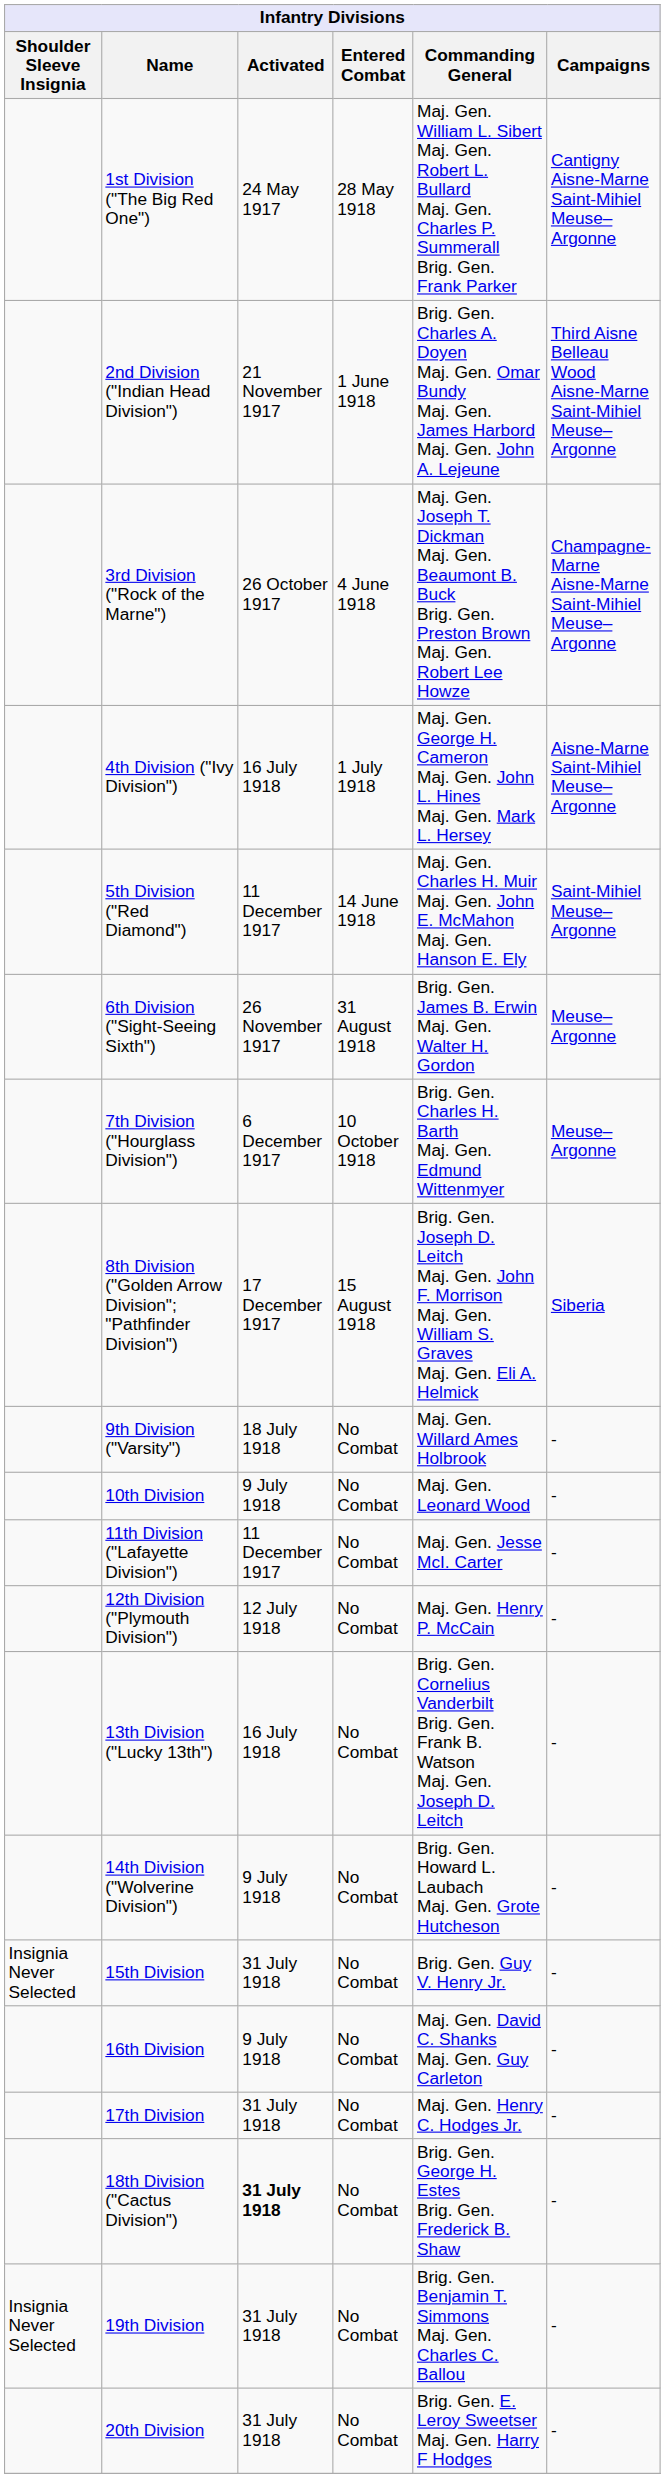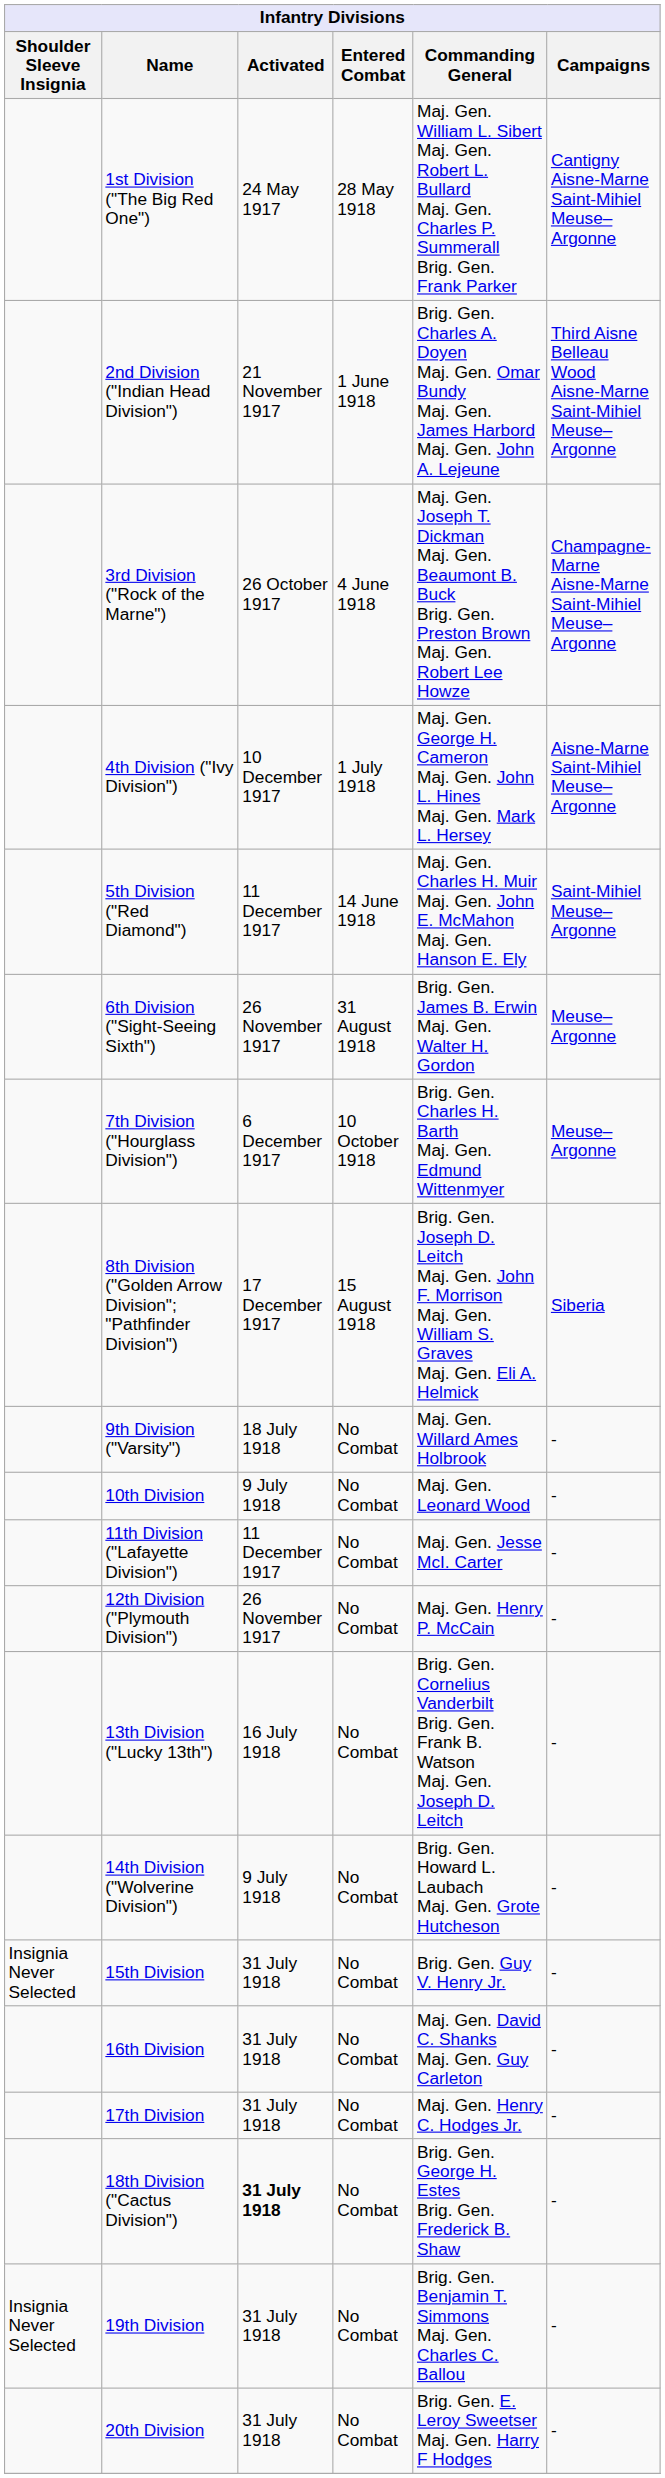(270, 777) 16 July 1918 -> (282, 777) 10 December 1917
(270, 1618) 12 July 1918 -> (282, 1618) 26 November 1917
(265, 2049) 9 July 1918 -> (270, 2049) 31 July 1918
